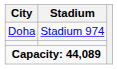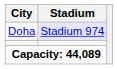(72, 31) no background -> (72, 31) lavender background
